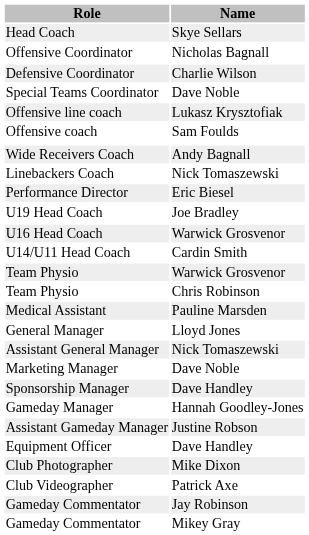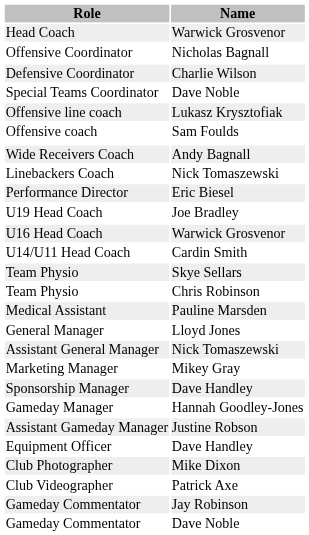(207, 32) Skye Sellars -> (229, 32) Warwick Grosvenor
(229, 272) Warwick Grosvenor -> (207, 272) Skye Sellars
(206, 369) Dave Noble -> (206, 369) Mikey Gray
(206, 524) Mikey Gray -> (206, 524) Dave Noble
